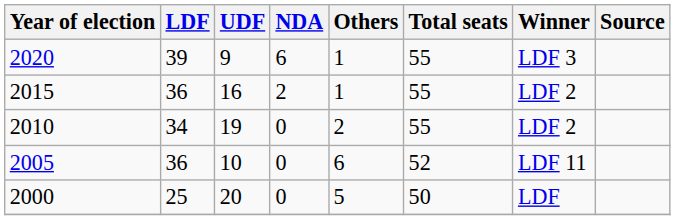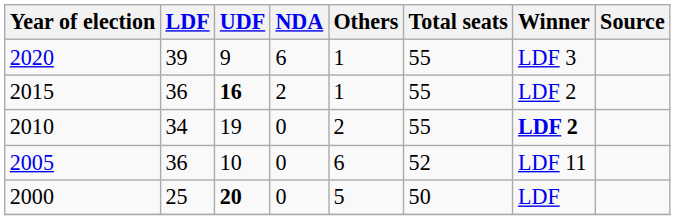(231, 92) normal -> (231, 92) bold
(547, 127) normal -> (548, 127) bold
(231, 197) normal -> (231, 197) bold
